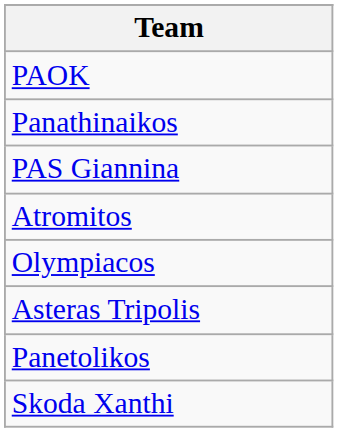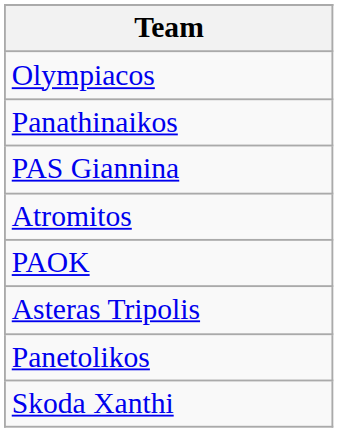(51, 74) PAOK -> (83, 74) Olympiacos
(83, 262) Olympiacos -> (51, 262) PAOK
